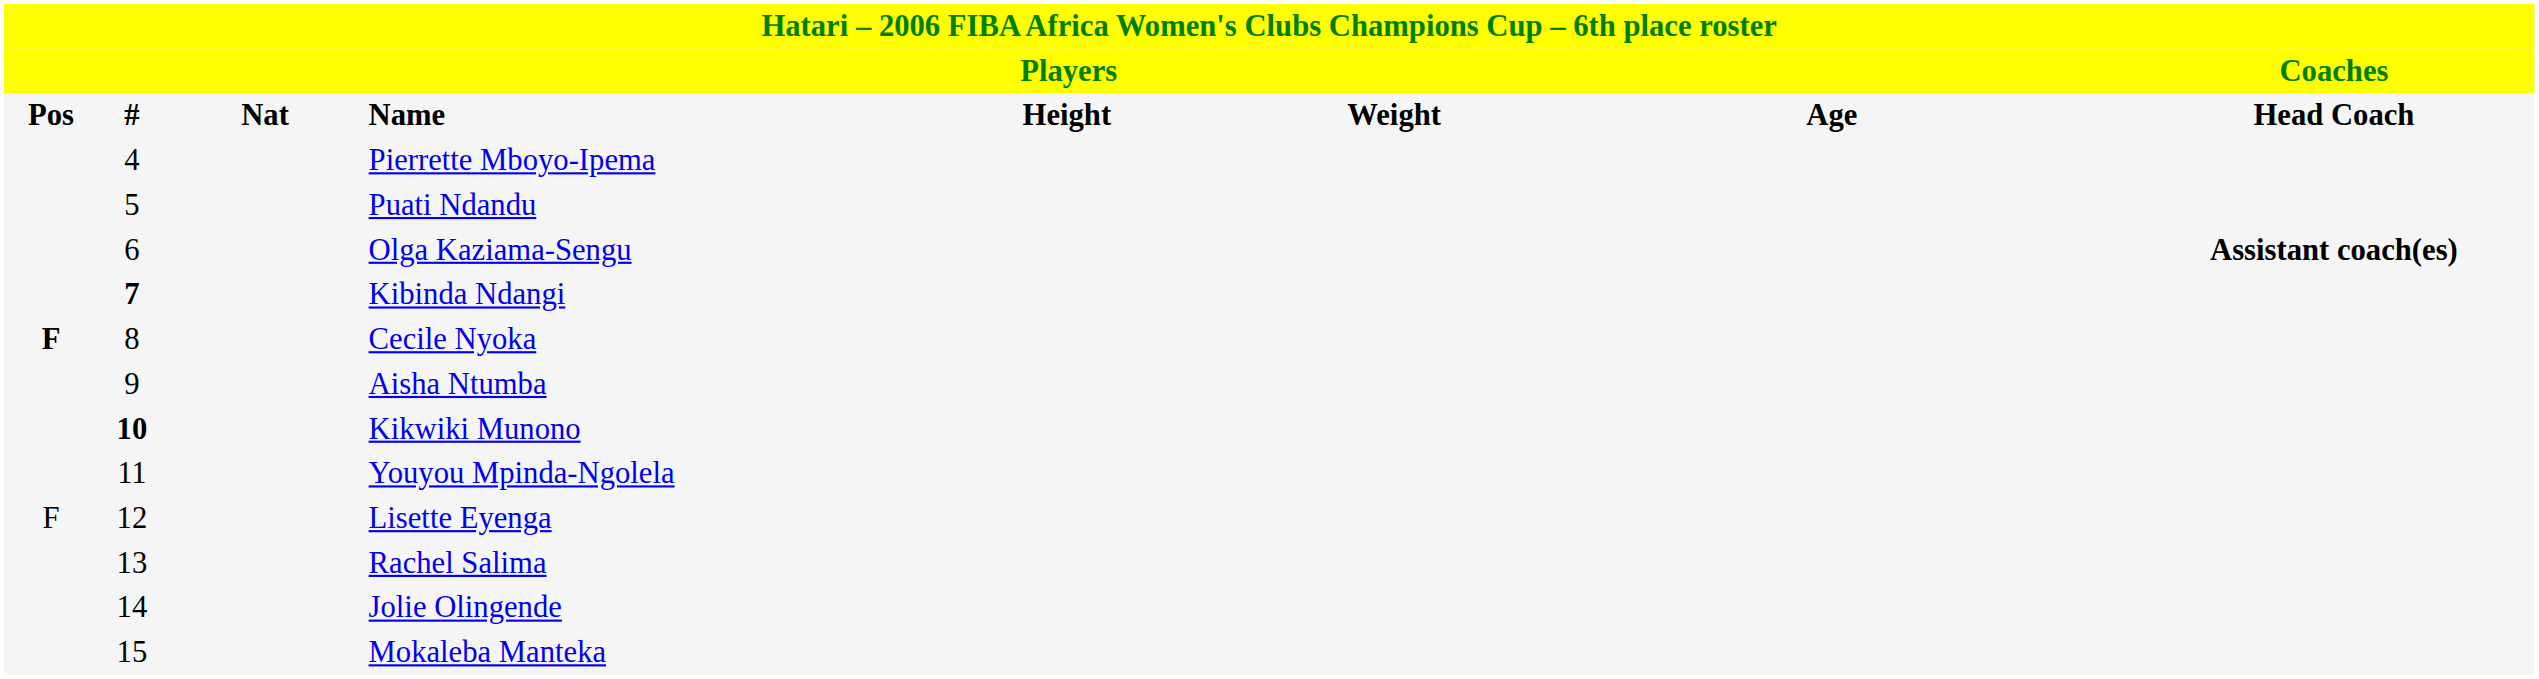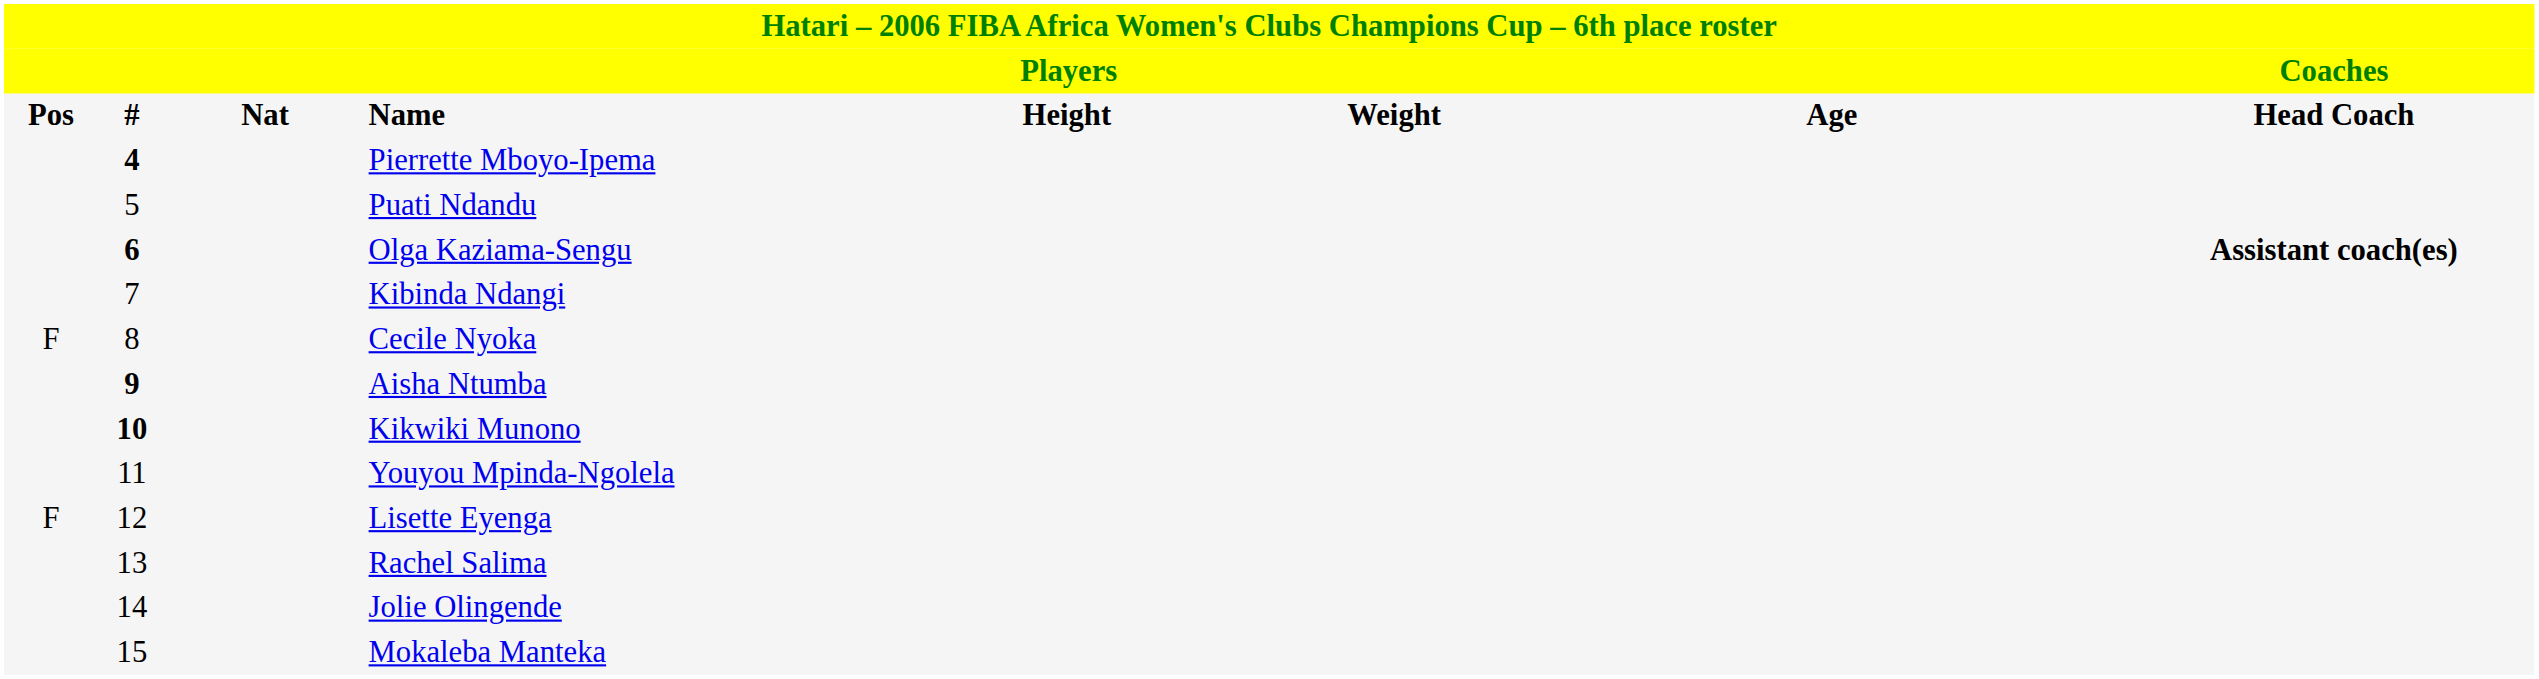(132, 159) normal -> (132, 159) bold
(132, 249) normal -> (132, 249) bold
(132, 294) bold -> (132, 294) normal
(51, 338) bold -> (51, 338) normal
(132, 383) normal -> (132, 383) bold
